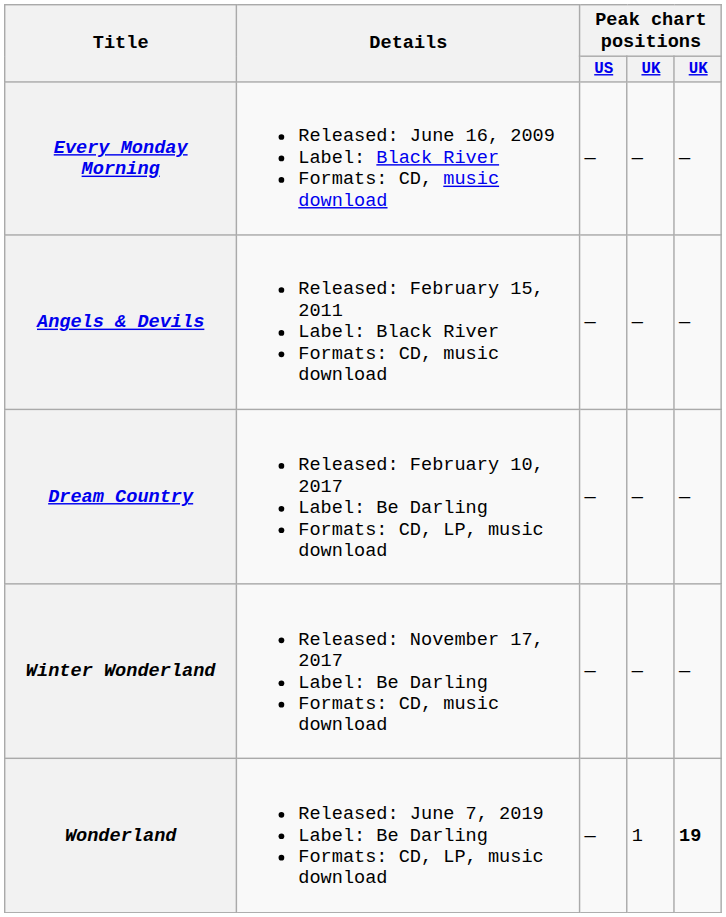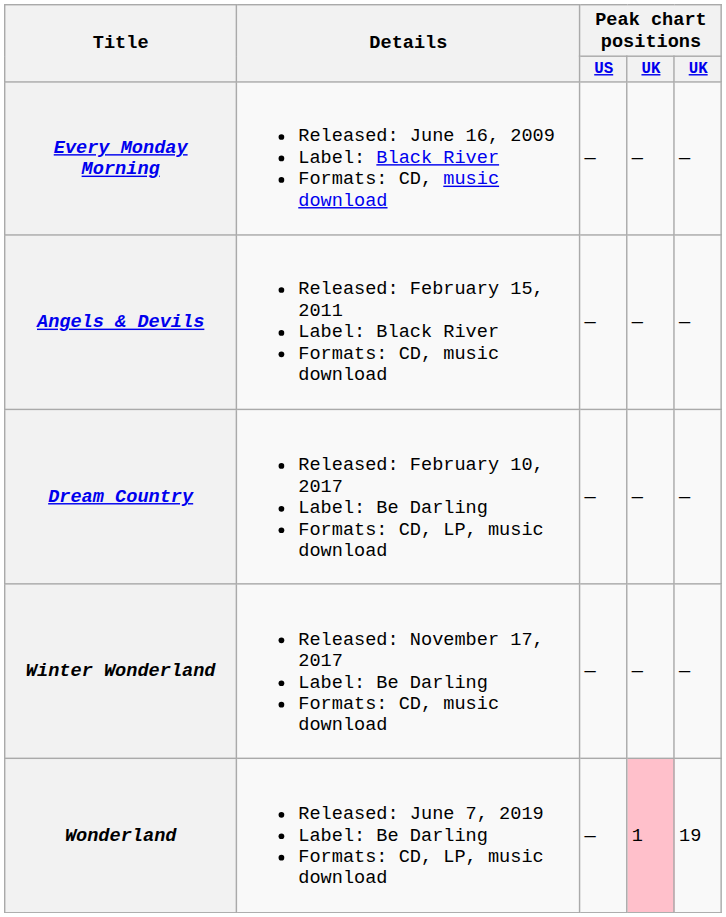(637, 835) no background -> (637, 835) pink background
(690, 835) bold -> (690, 835) normal
